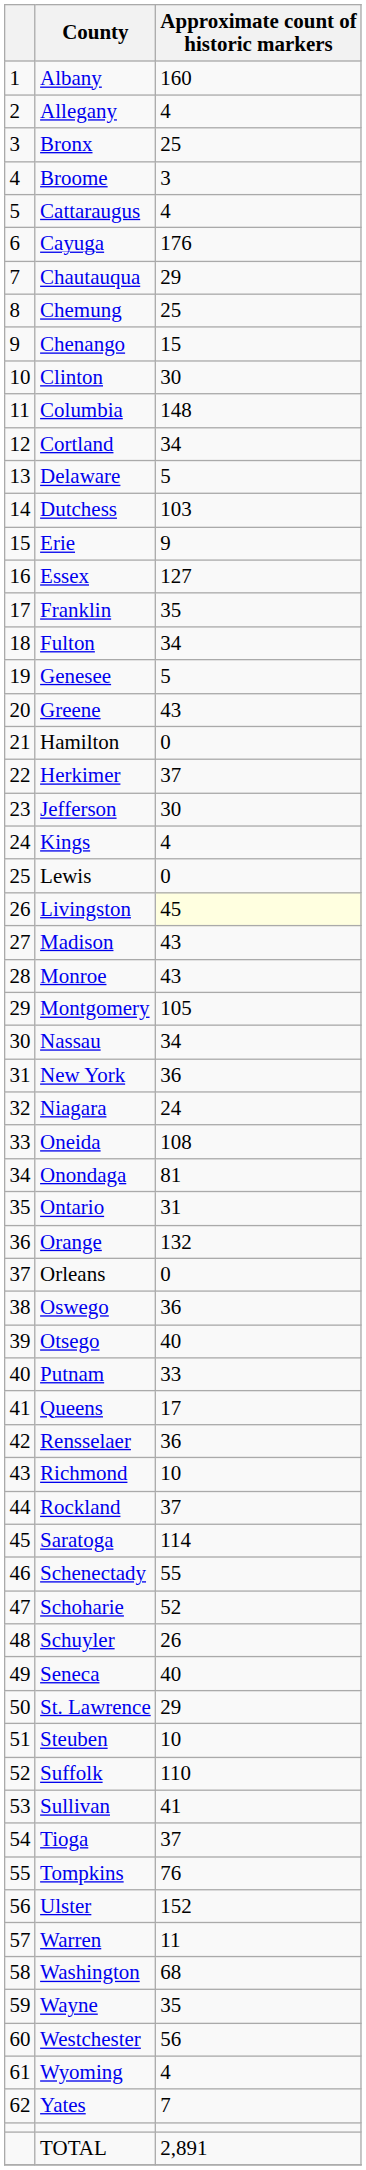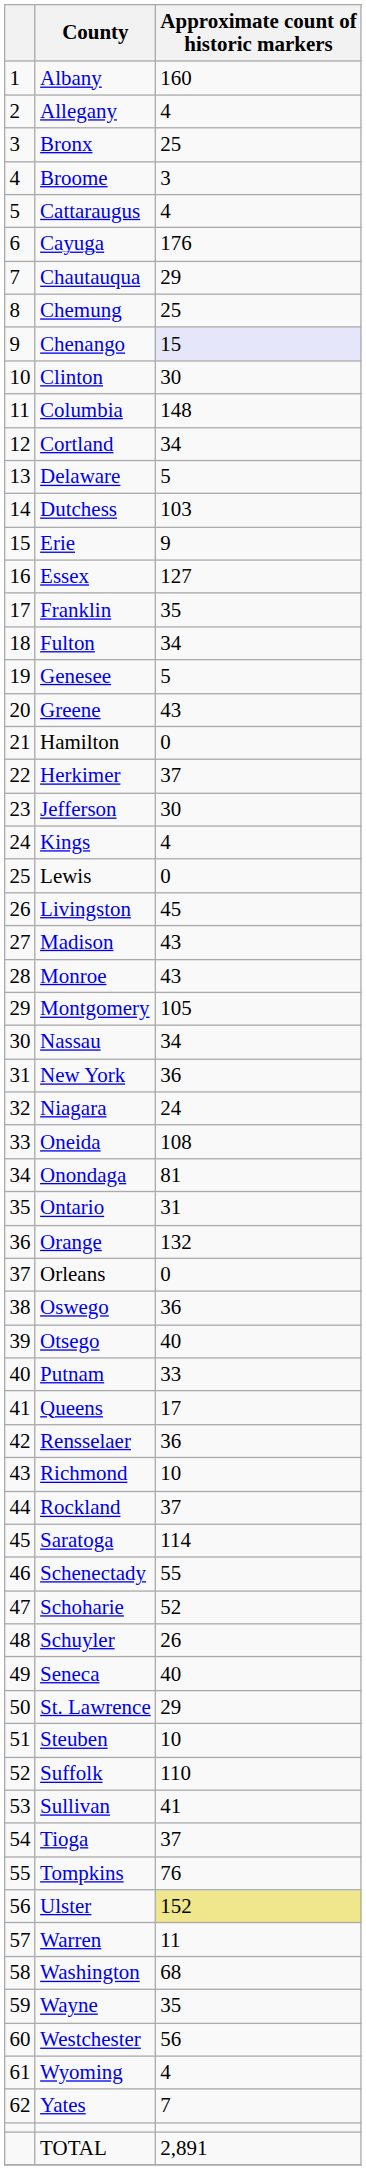(171, 343) no background -> (171, 343) lavender background
(171, 908) lightyellow background -> (171, 908) no background
(176, 1906) no background -> (176, 1906) khaki background
